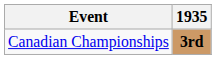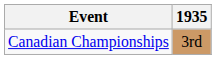(192, 41) bold -> (192, 41) normal
